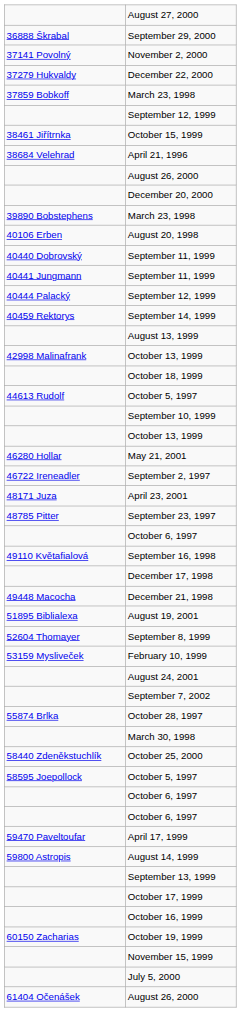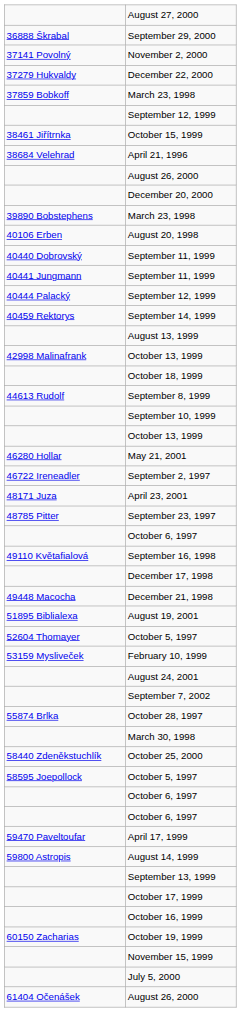(163, 396) October 5, 1997 -> (169, 396) September 8, 1999
(169, 636) September 8, 1999 -> (163, 636) October 5, 1997
